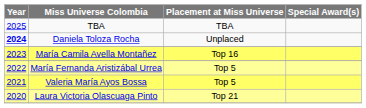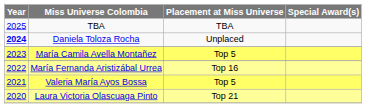(225, 54) Top 16 -> (225, 54) Top 5
(225, 68) Top 5 -> (225, 68) Top 16
